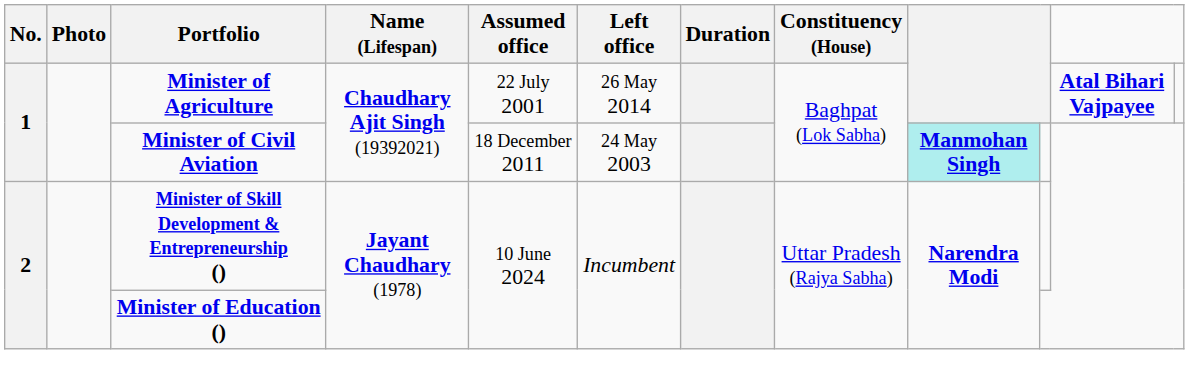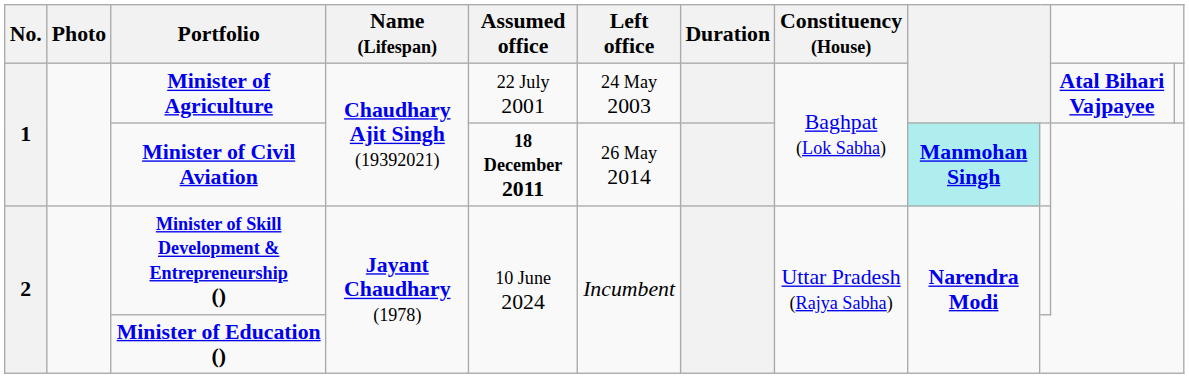(629, 94) 26 May 2014 -> (629, 94) 24 May 2003
(523, 153) normal -> (523, 164) bold
(629, 153) 24 May 2003 -> (629, 165) 26 May 2014
